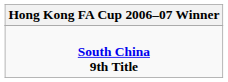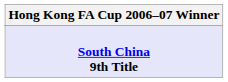(114, 59) no background -> (114, 59) lavender background
